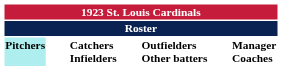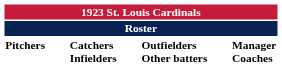(25, 45) paleturquoise background -> (25, 45) no background
